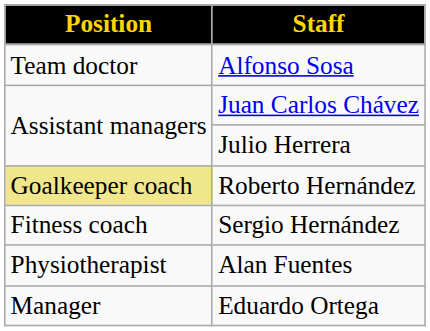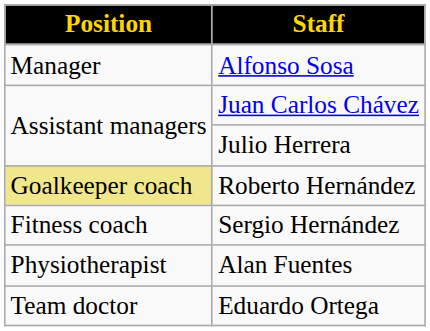(74, 64) Team doctor -> (56, 64) Manager
(56, 305) Manager -> (74, 305) Team doctor
